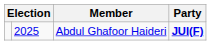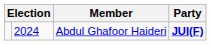(27, 31) 2025 -> (27, 31) 2024
